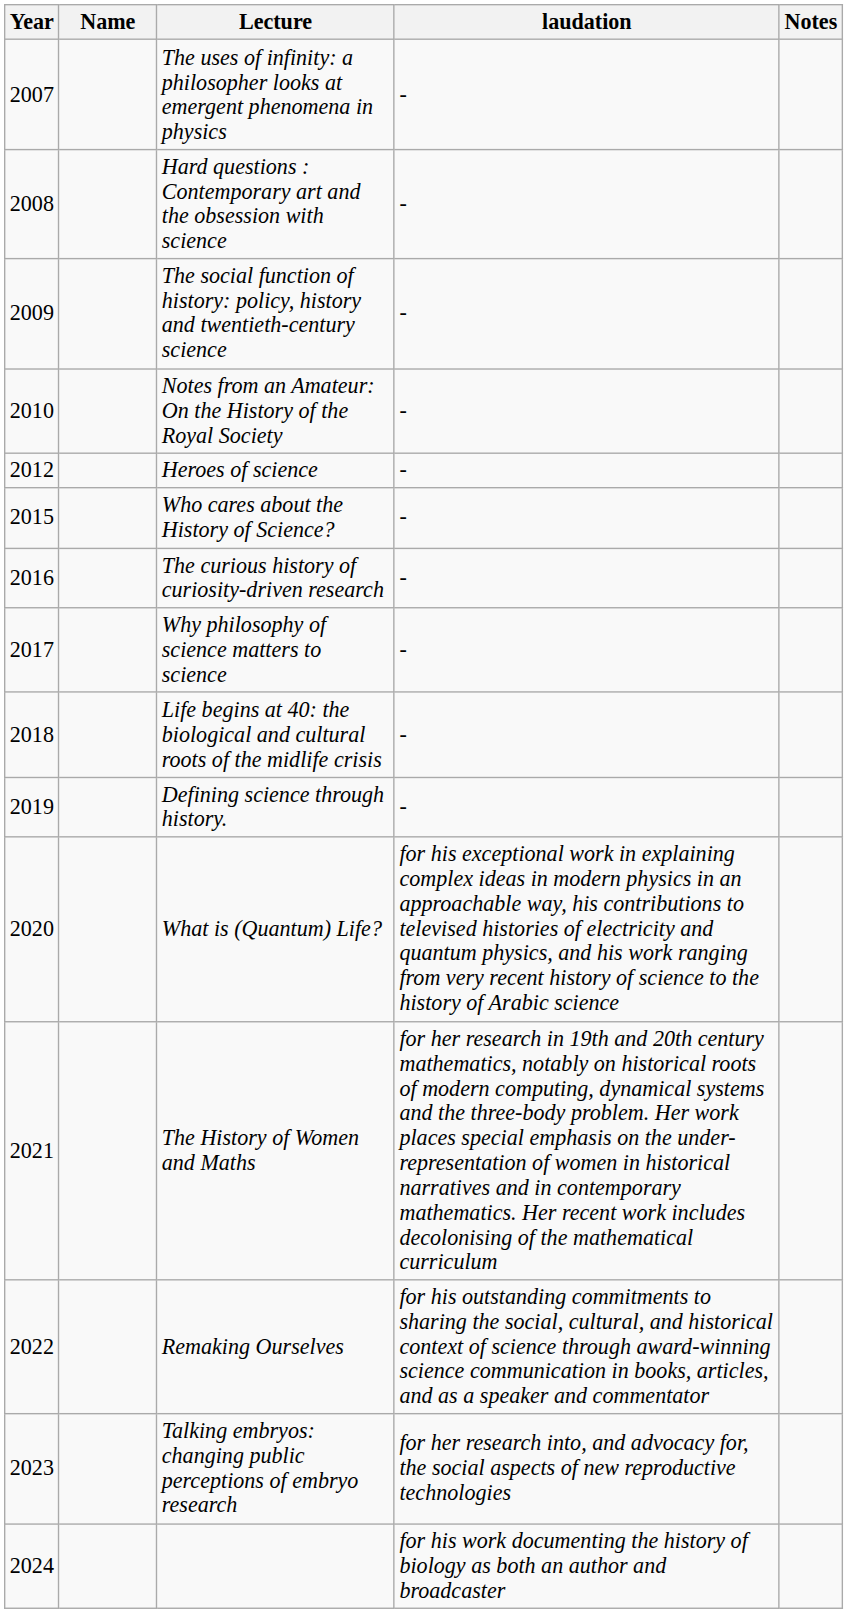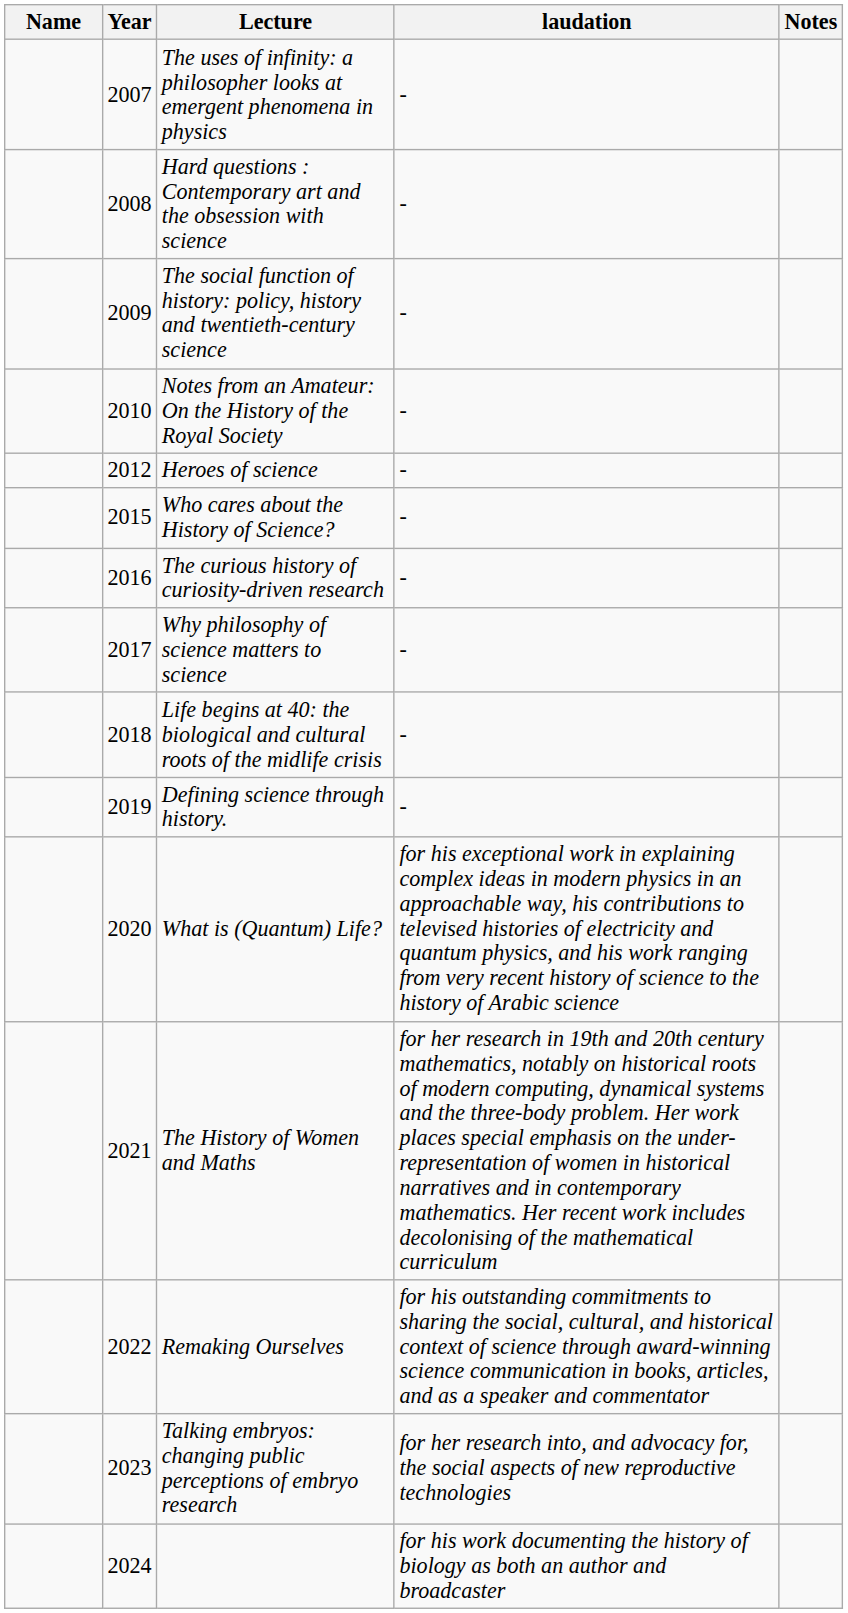columns swapped: (32, 22) <-> (108, 22)
